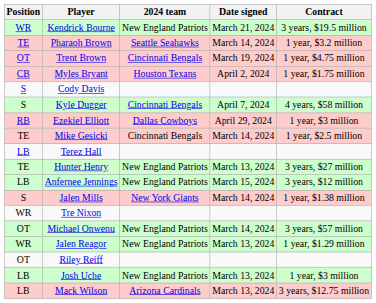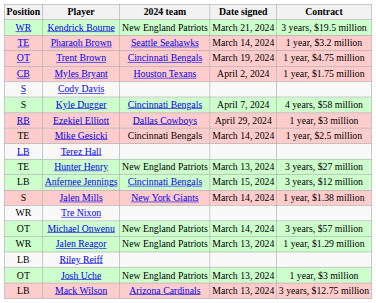(165, 182) New England Patriots -> (165, 182) Cincinnati Bengals
(23, 259) OT -> (23, 259) LB
(23, 275) LB -> (23, 275) OT
